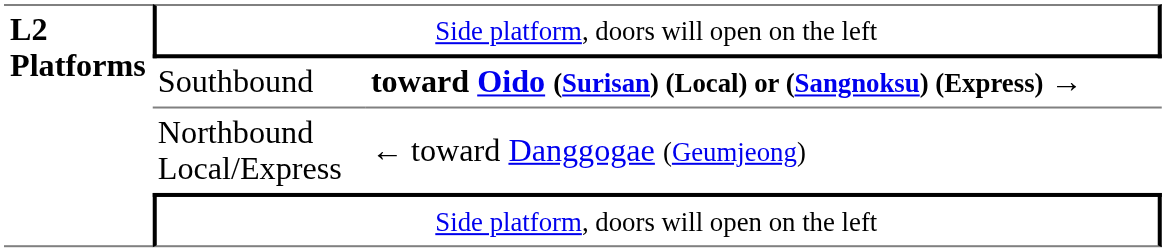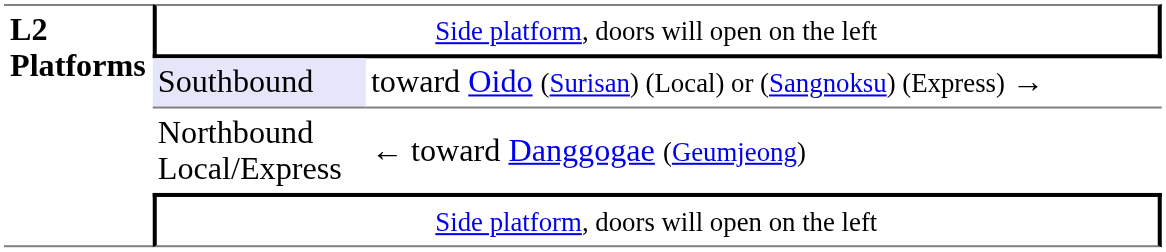(236, 81) no background -> (236, 81) lavender background
(727, 81) bold -> (707, 81) normal
